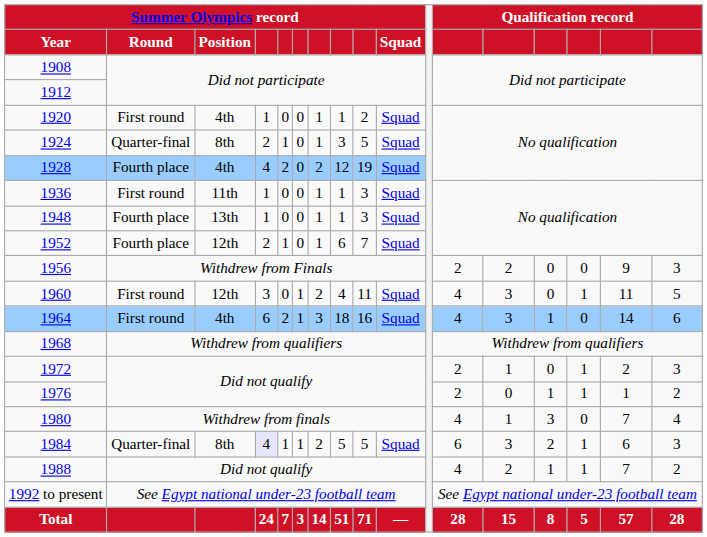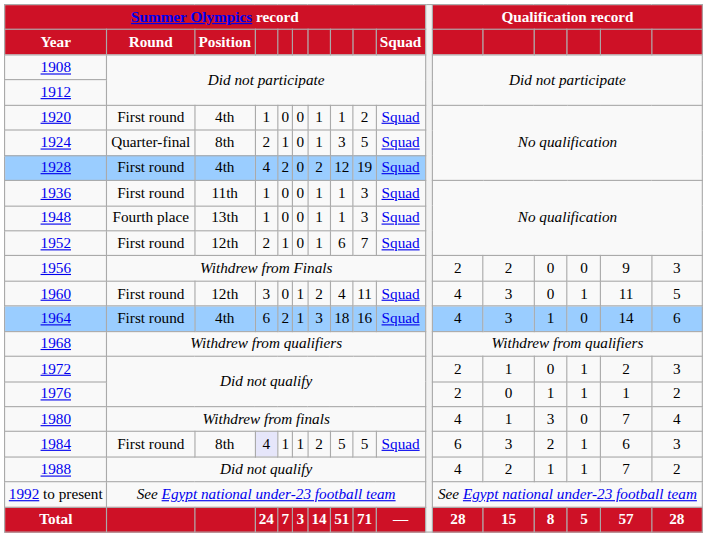(151, 167) Fourth place -> (151, 167) First round
(151, 242) Fourth place -> (151, 242) First round
(151, 443) Quarter-final -> (151, 443) First round
